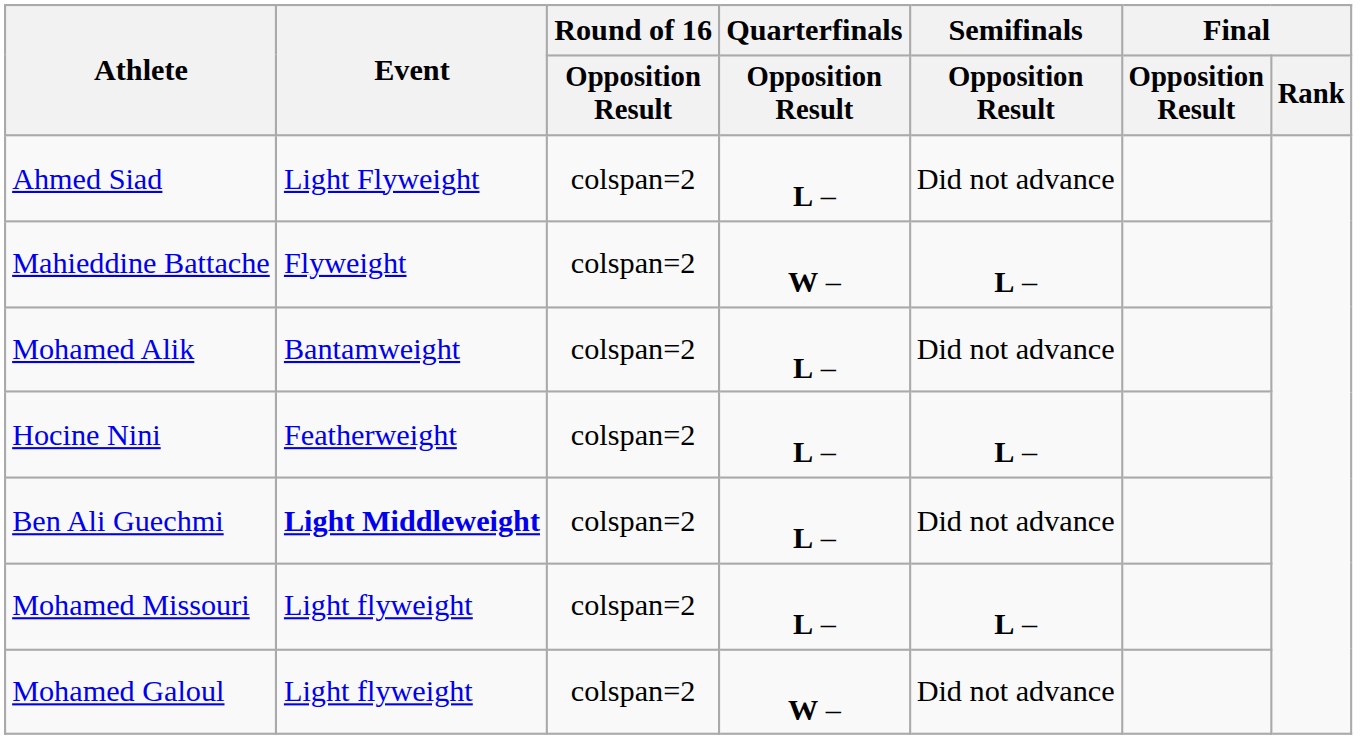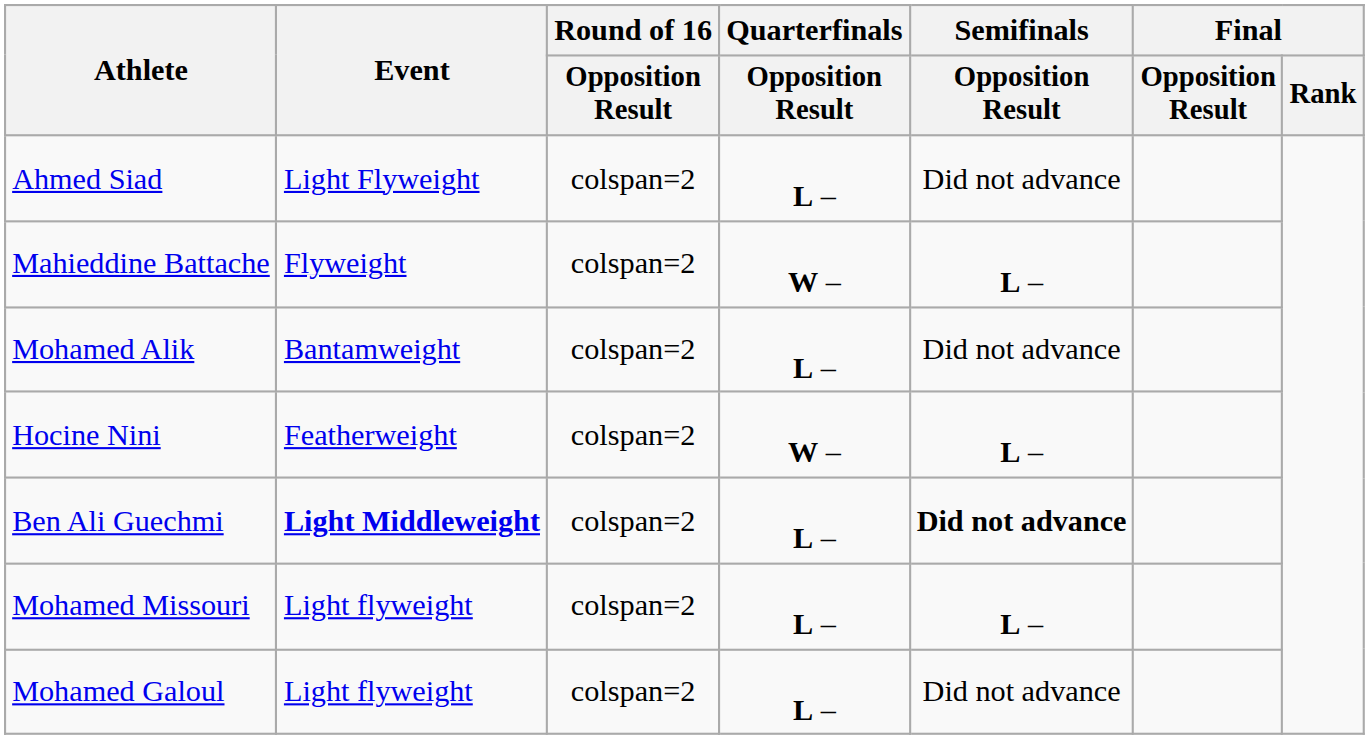(814, 452) L – -> (814, 452) W –
(1016, 520) normal -> (1022, 520) bold
(814, 709) W – -> (814, 709) L –
